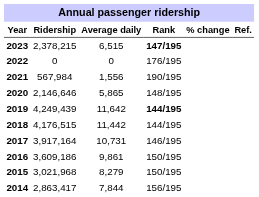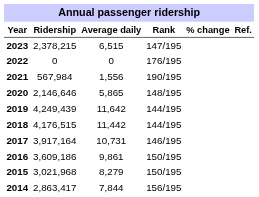(164, 45) bold -> (164, 45) normal
(164, 109) bold -> (164, 109) normal
